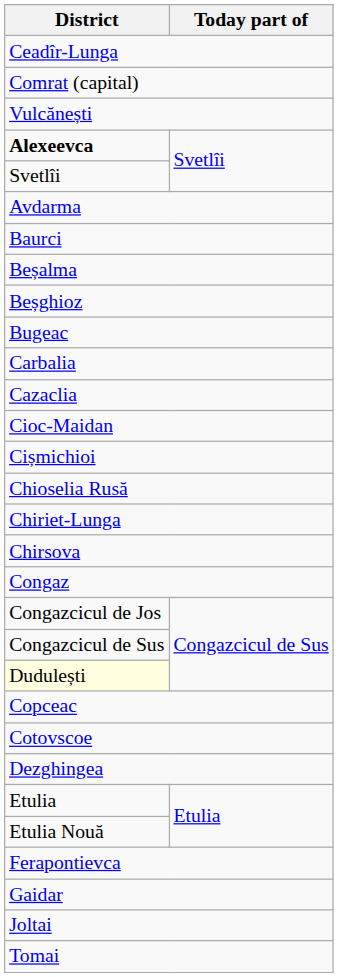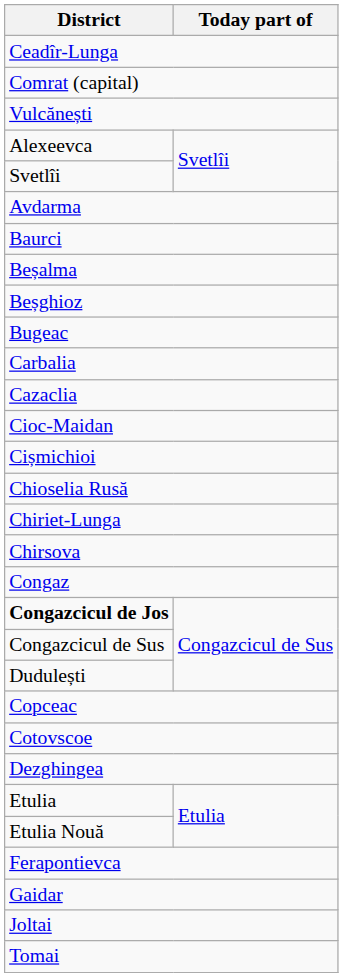(51, 144) bold -> (51, 144) normal
(85, 613) normal -> (89, 613) bold
(47, 675) lightyellow background -> (47, 675) no background
